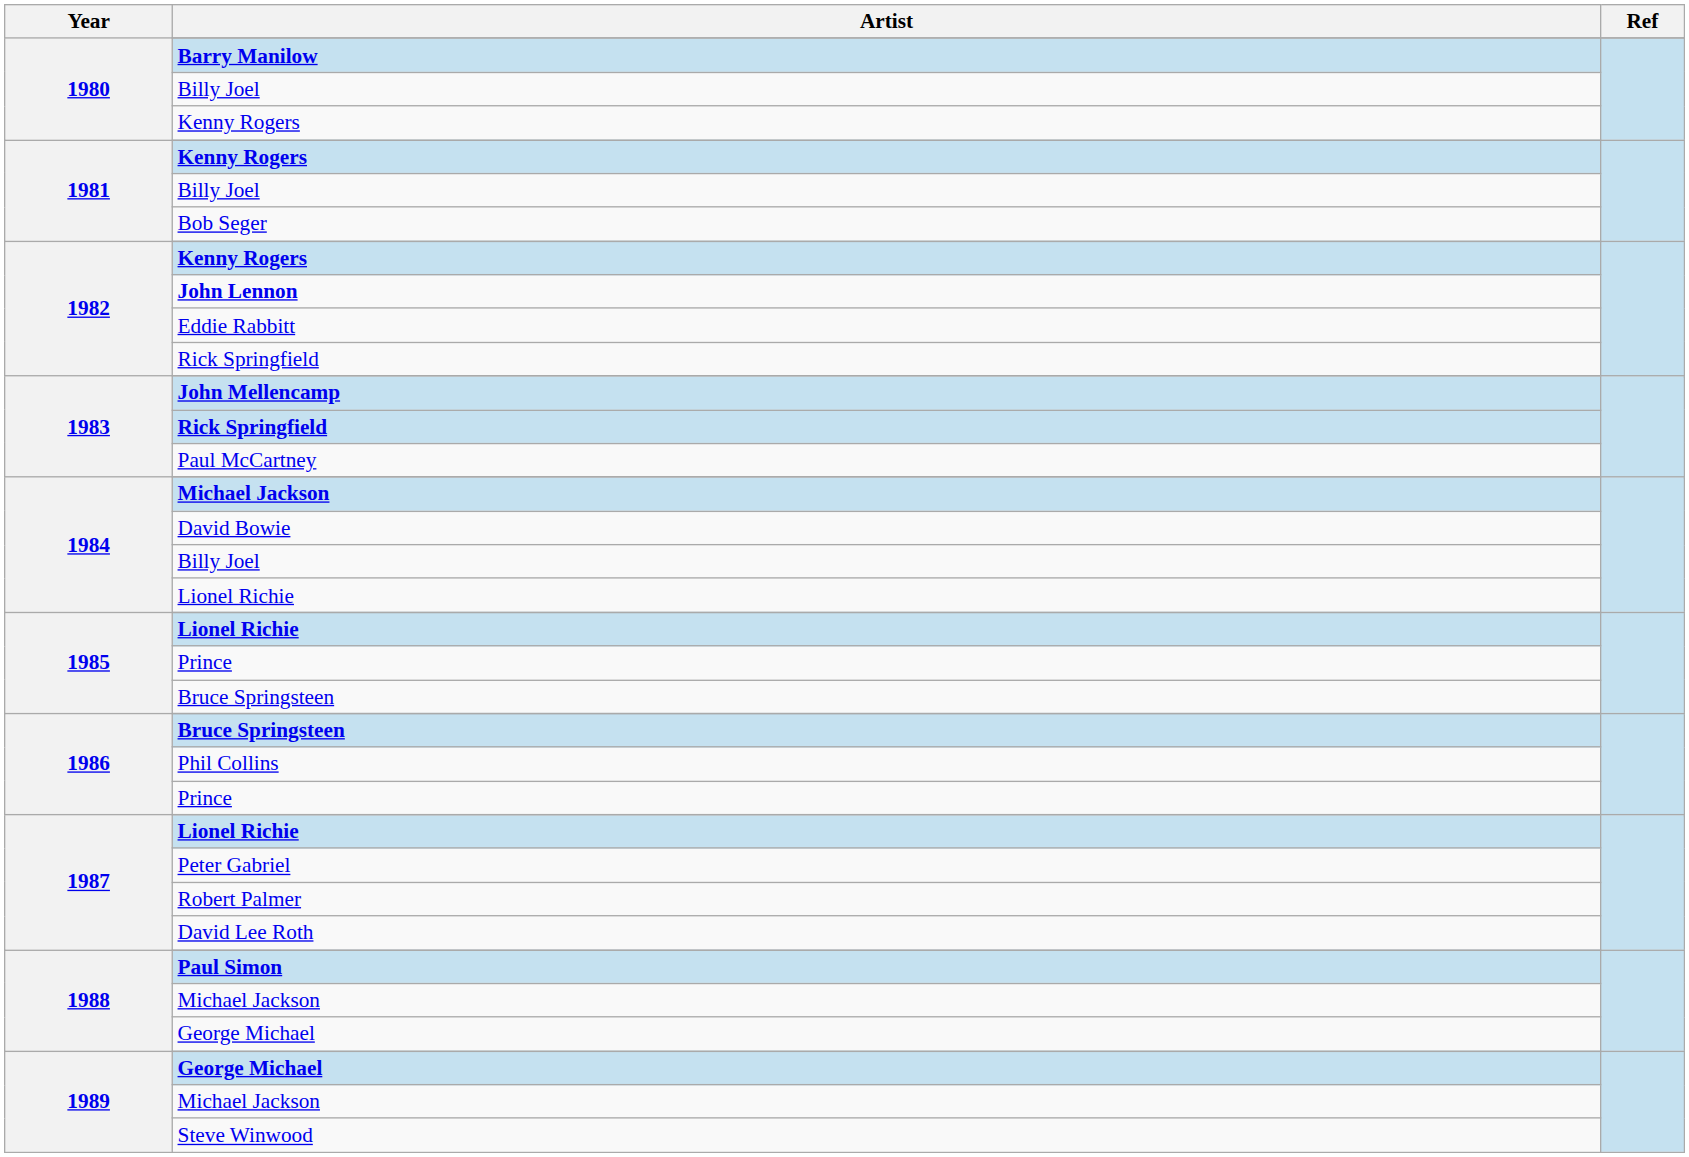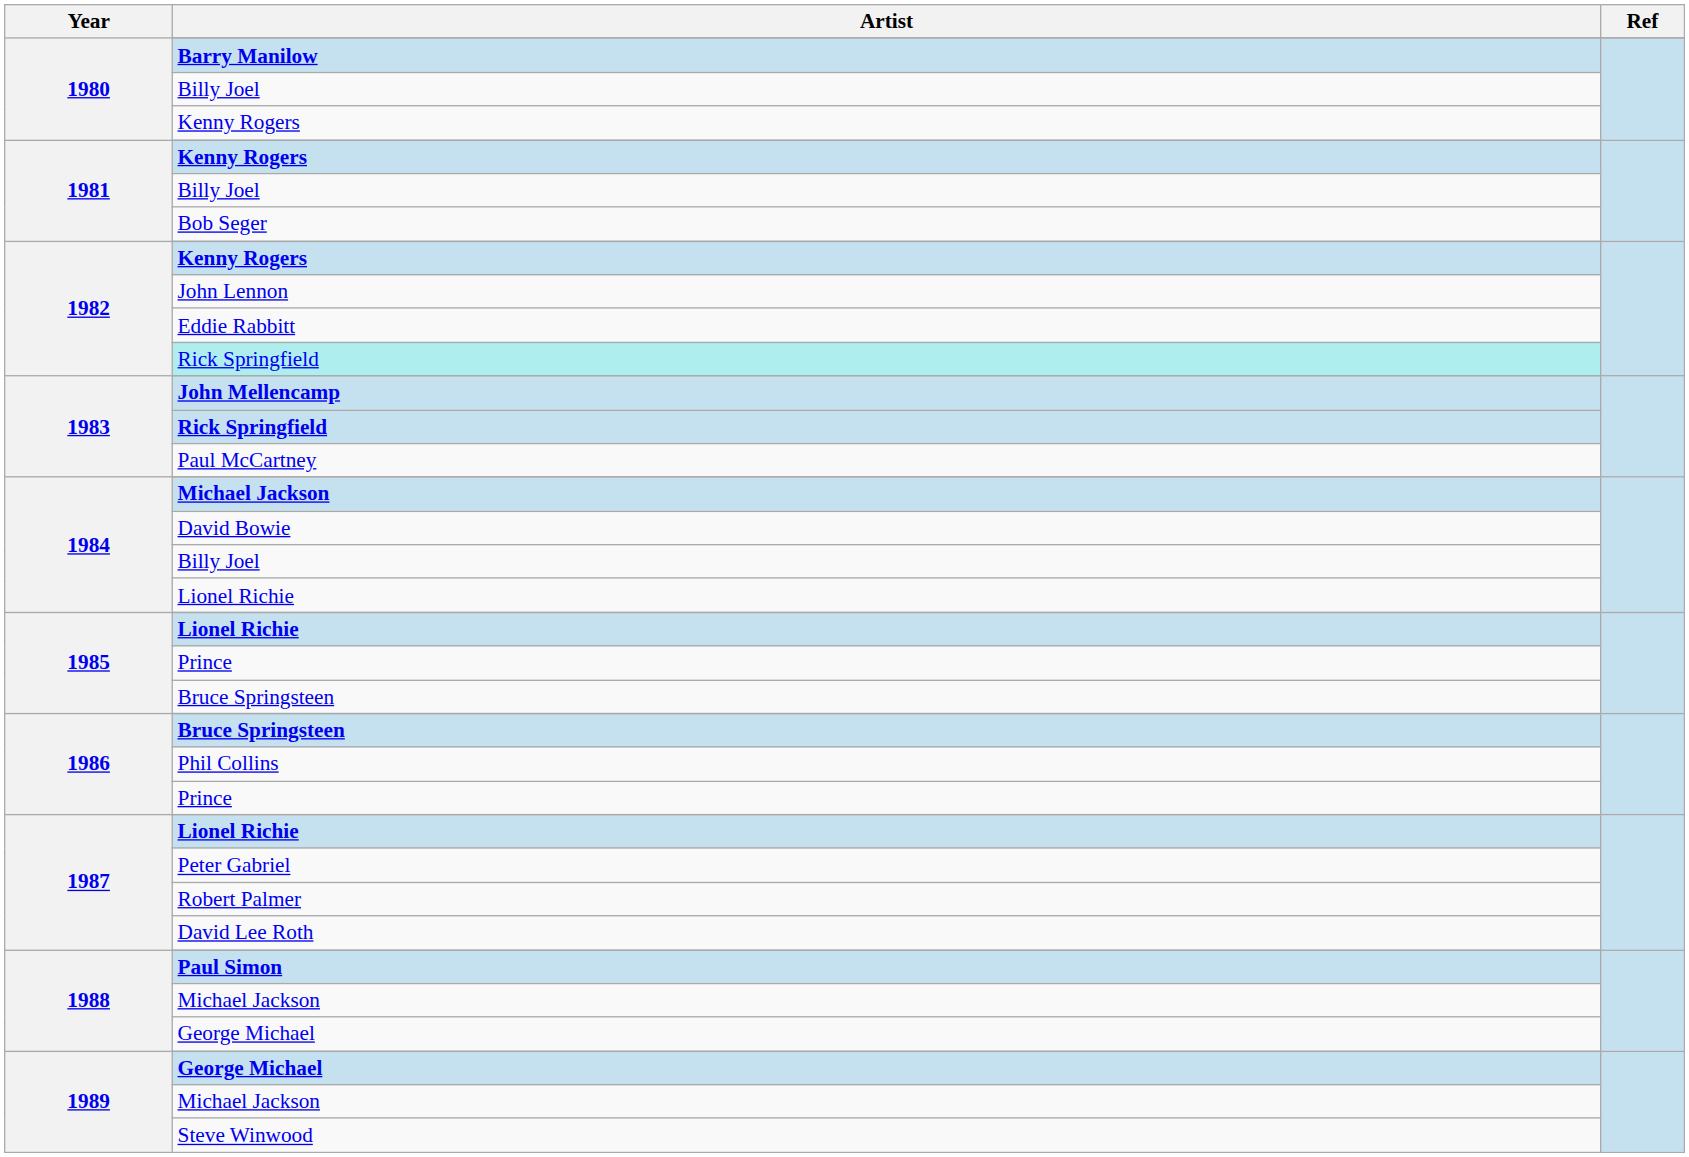(238, 291) bold -> (233, 291) normal
(248, 358) no background -> (248, 358) paleturquoise background
